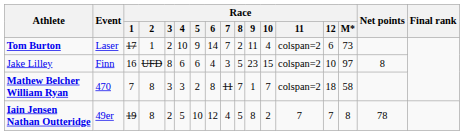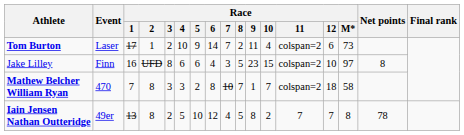(228, 87) 11 -> (228, 87) 10
(131, 116) 19 -> (131, 116) 13
